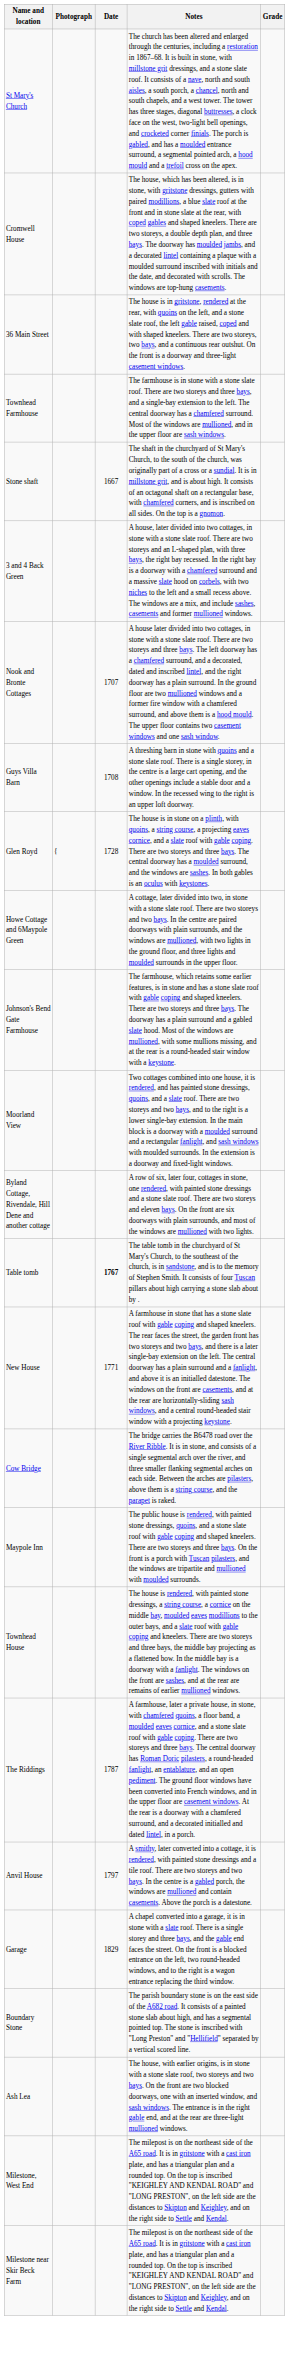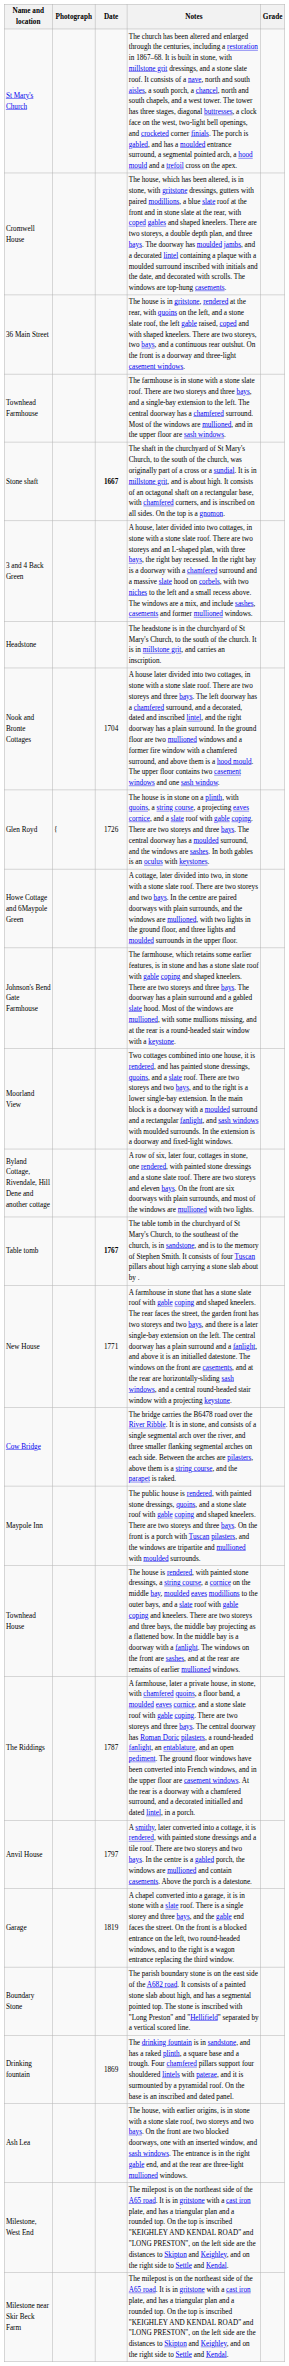(111, 481) normal -> (111, 481) bold
+ row: (21, 644)
(111, 682) 1707 -> (111, 729) 1704
- row: (21, 777)
(111, 851) 1728 -> (111, 829) 1726
(111, 1949) 1829 -> (111, 1928) 1819
+ row: (19, 2069)
